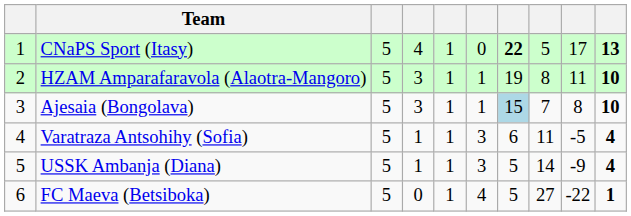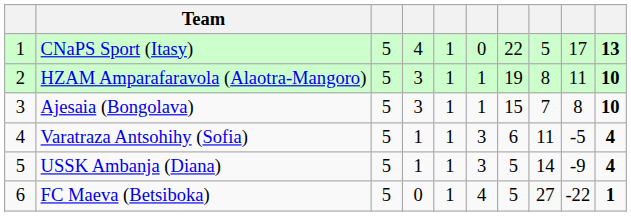(514, 48) bold -> (514, 48) normal
(514, 107) lightblue background -> (514, 107) no background
